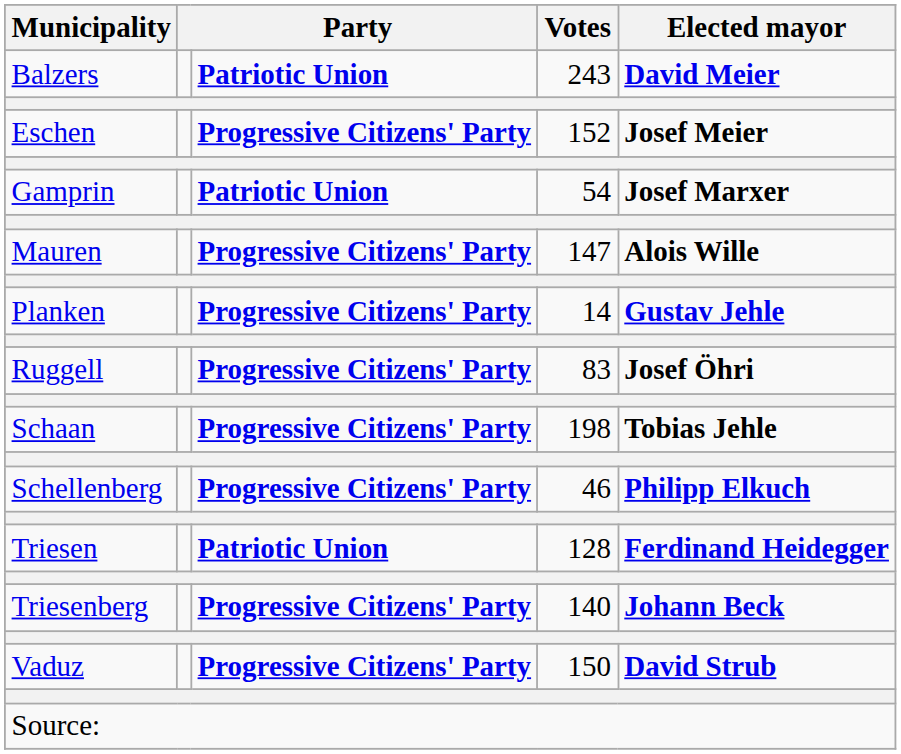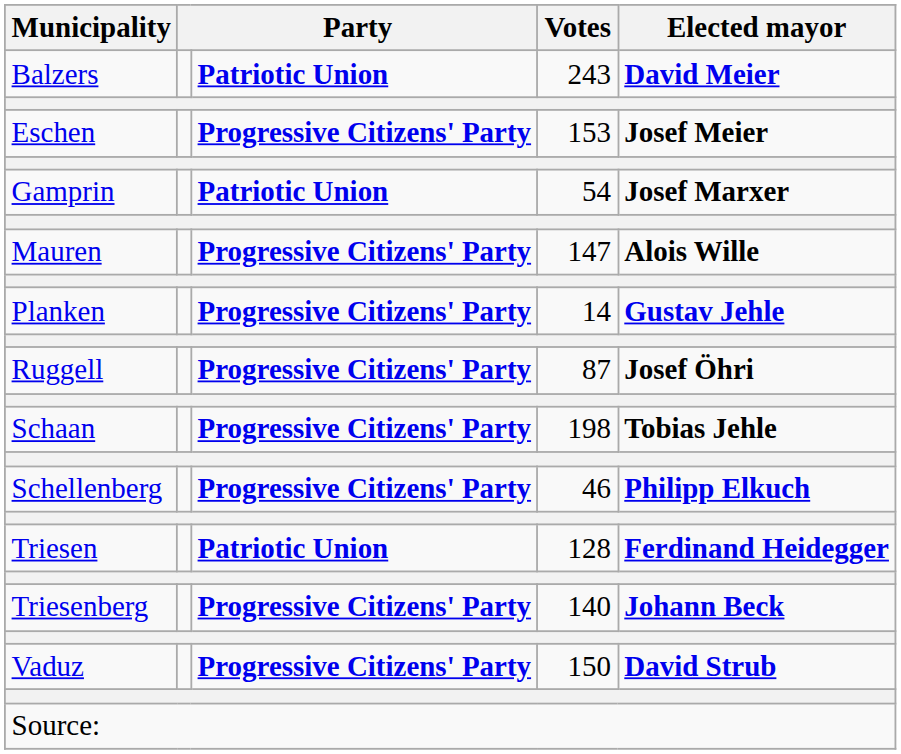(589, 132) 152 -> (589, 132) 153
(596, 369) 83 -> (596, 369) 87
